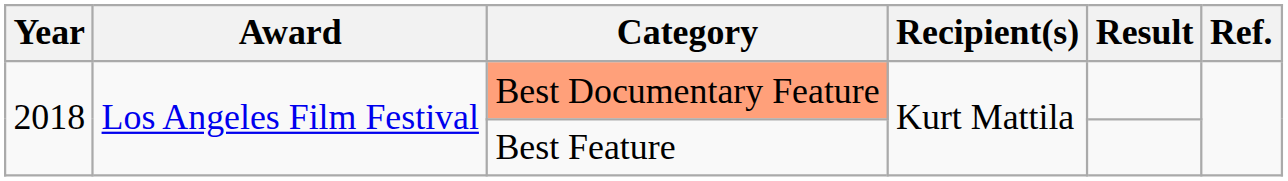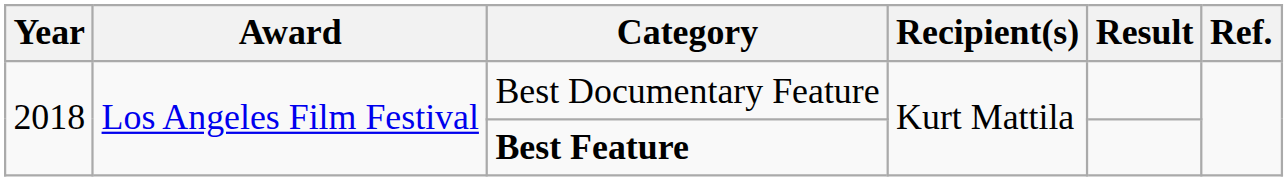(688, 89) lightsalmon background -> (688, 89) no background
(586, 146) normal -> (592, 146) bold
